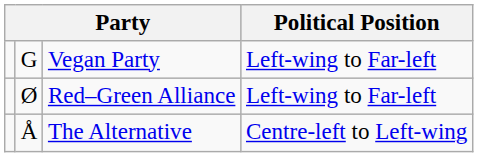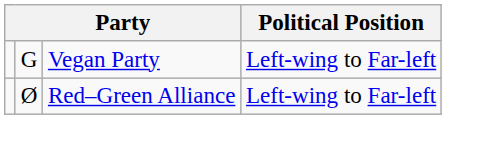- row: (120, 132)
